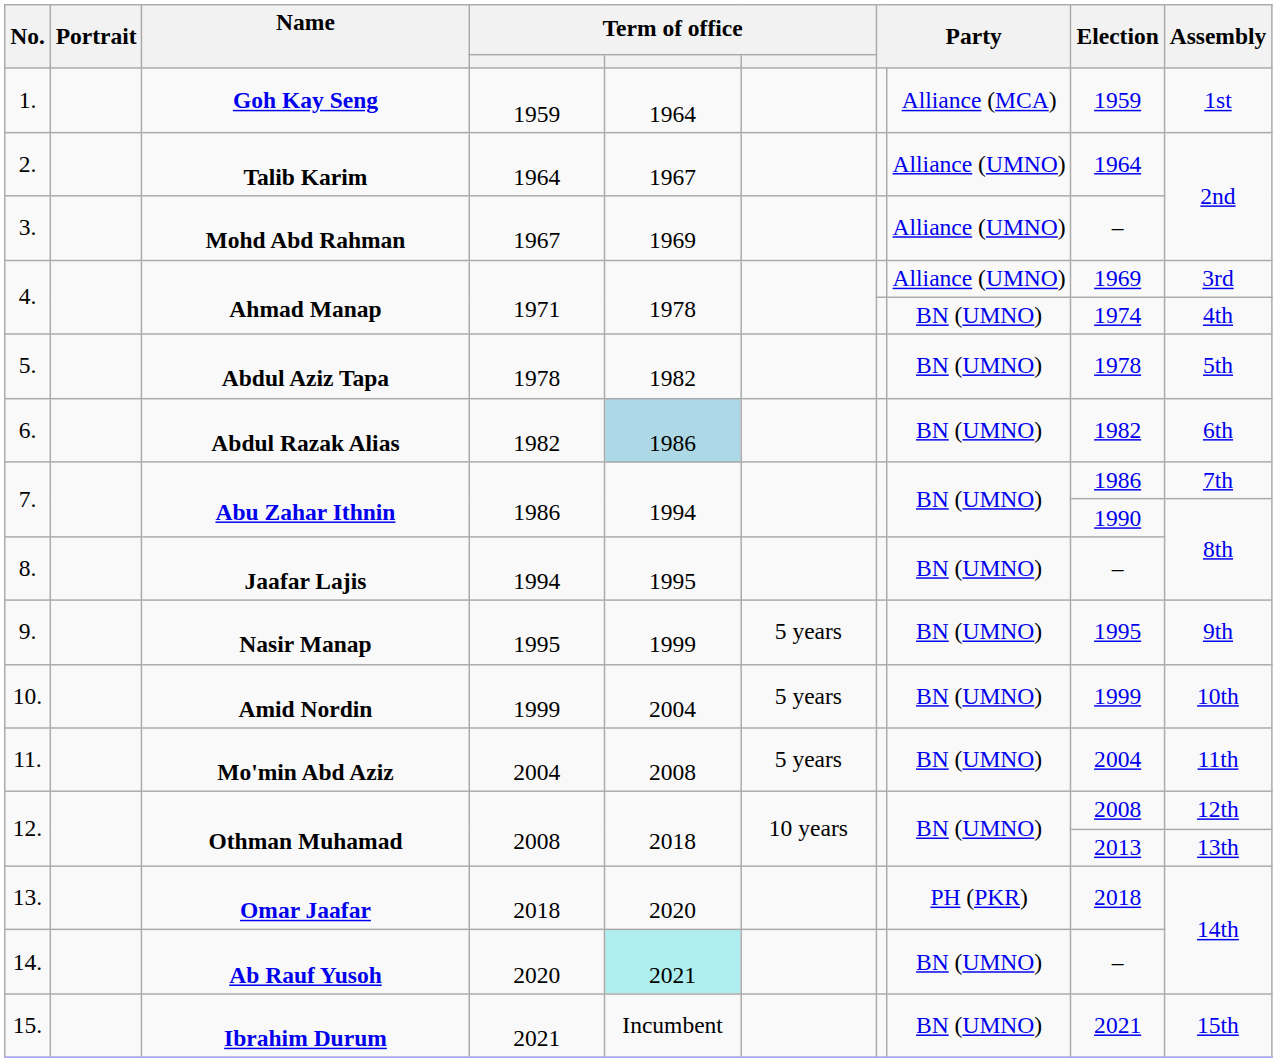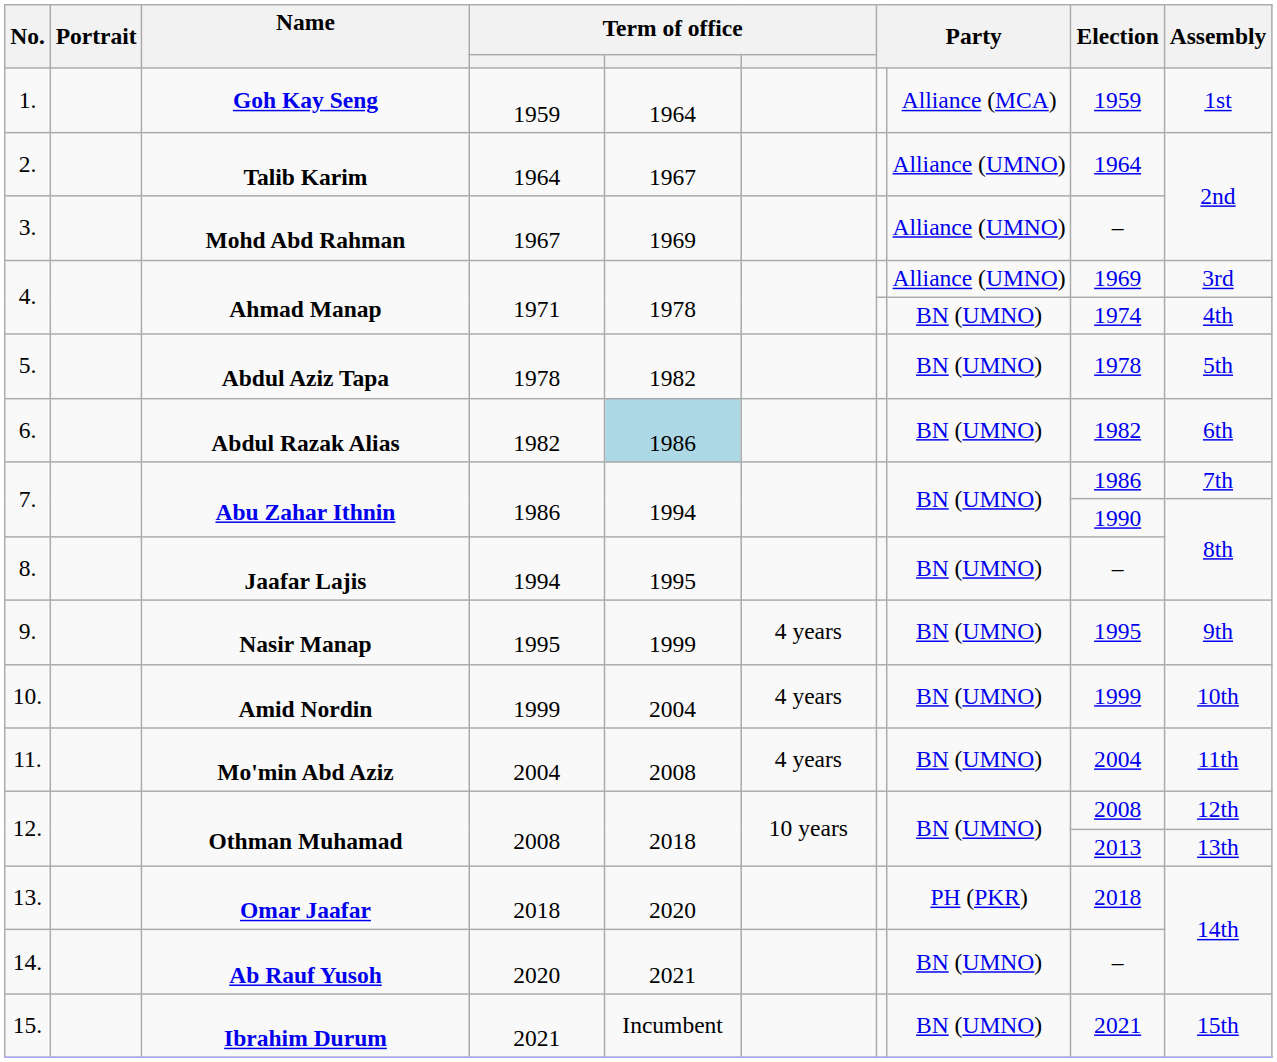(808, 631) 5 years -> (808, 631) 4 years
(808, 695) 5 years -> (808, 695) 4 years
(808, 759) 5 years -> (808, 759) 4 years
(673, 974) paleturquoise background -> (673, 974) no background
